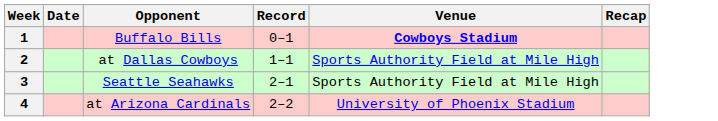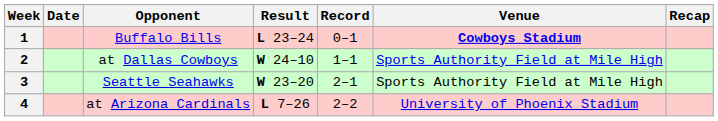+ column: (285, 16)
